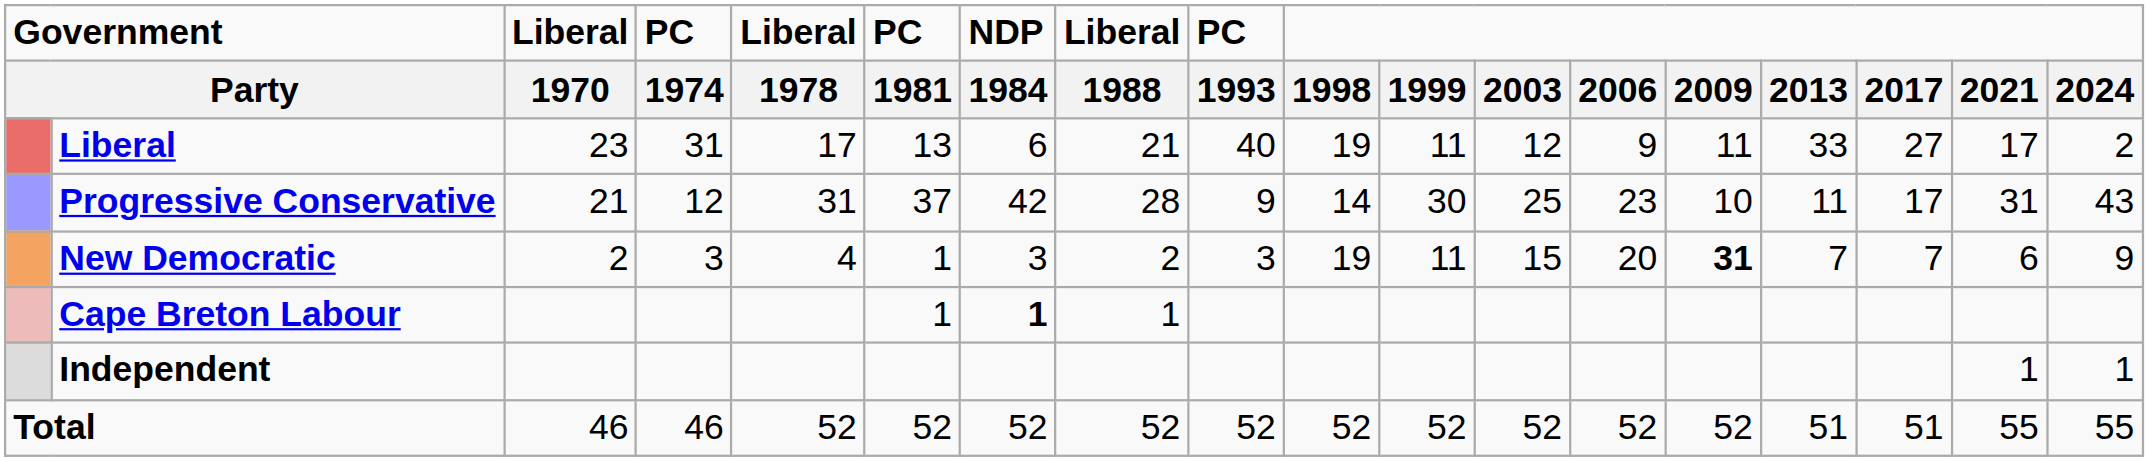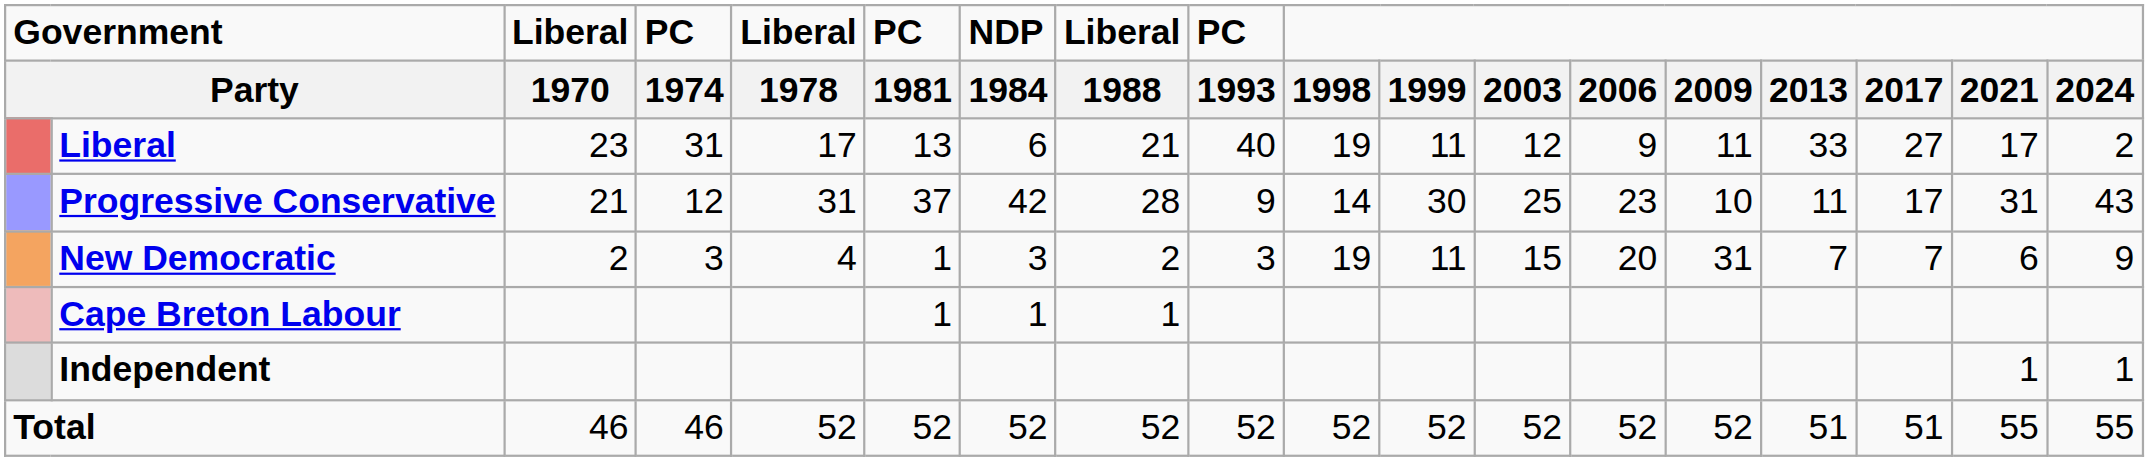(1733, 257) bold -> (1733, 257) normal
(1038, 314) bold -> (1038, 314) normal
